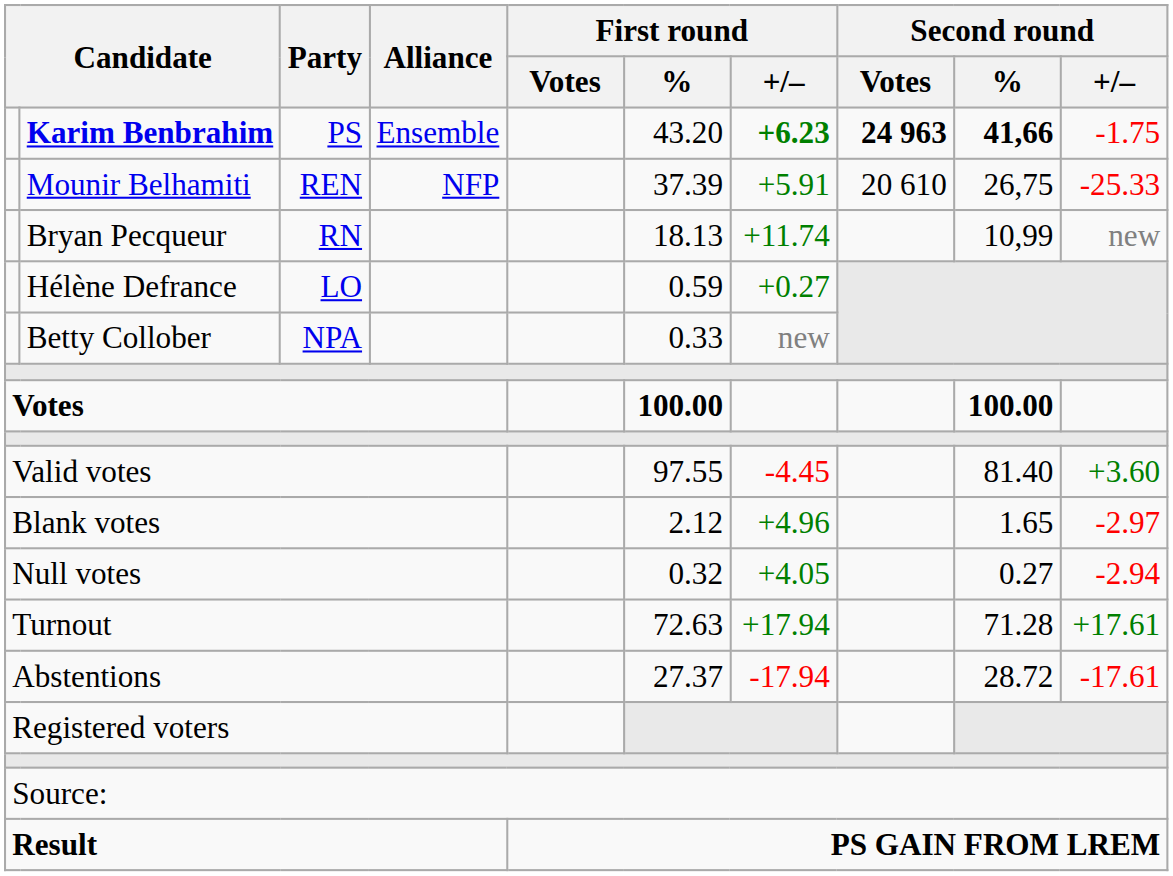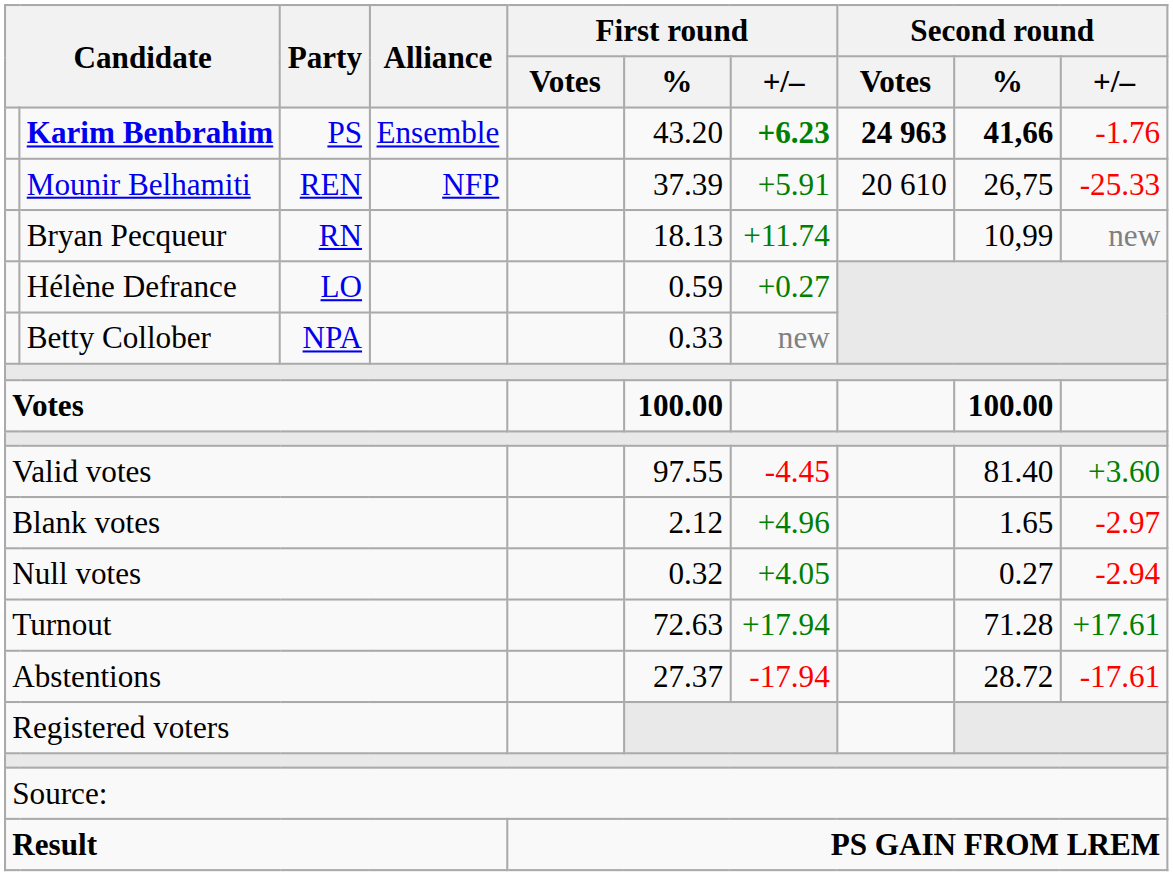(1128, 133) -1.75 -> (1128, 133) -1.76
